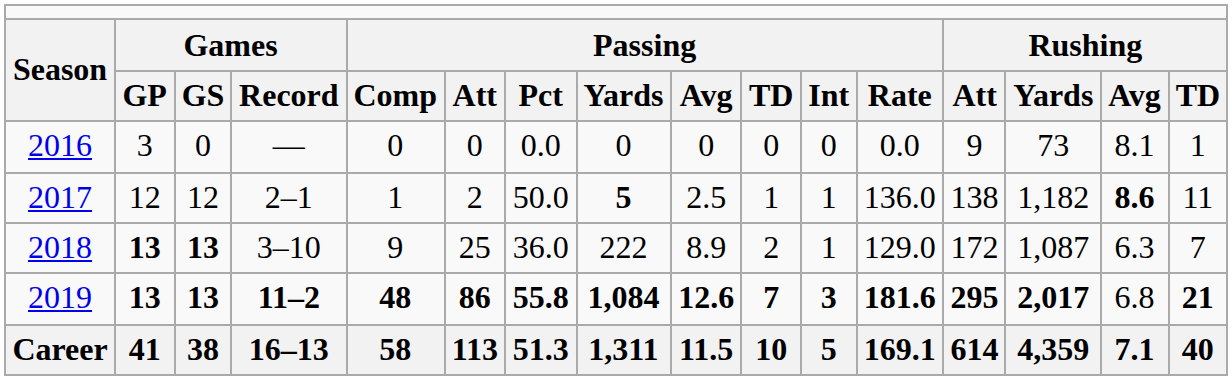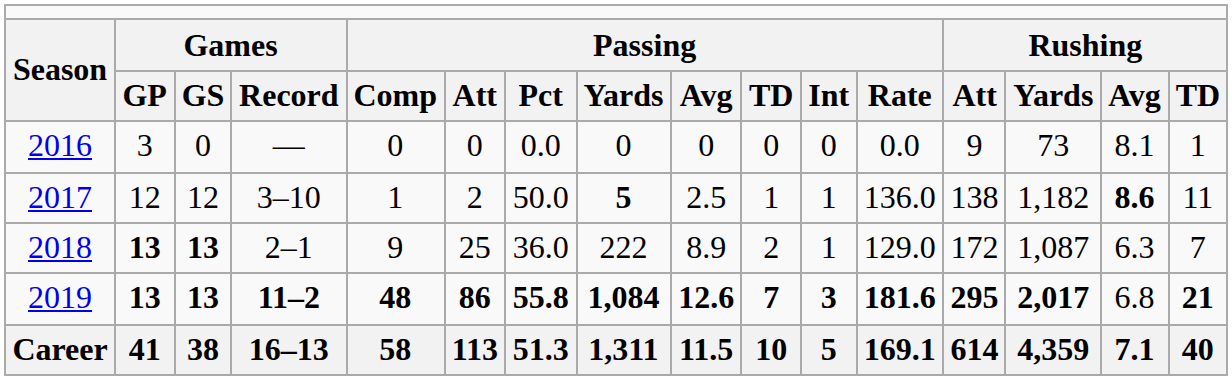(289, 196) 2–1 -> (289, 196) 3–10
(289, 247) 3–10 -> (289, 247) 2–1
